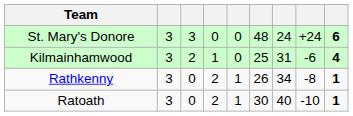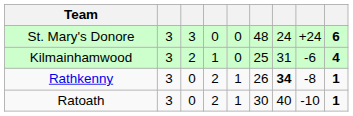(284, 79) normal -> (284, 79) bold
